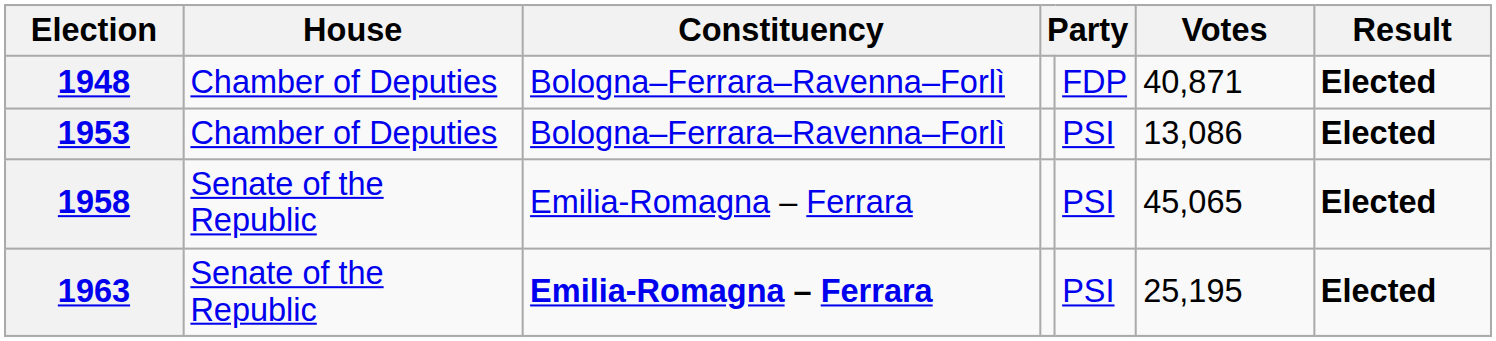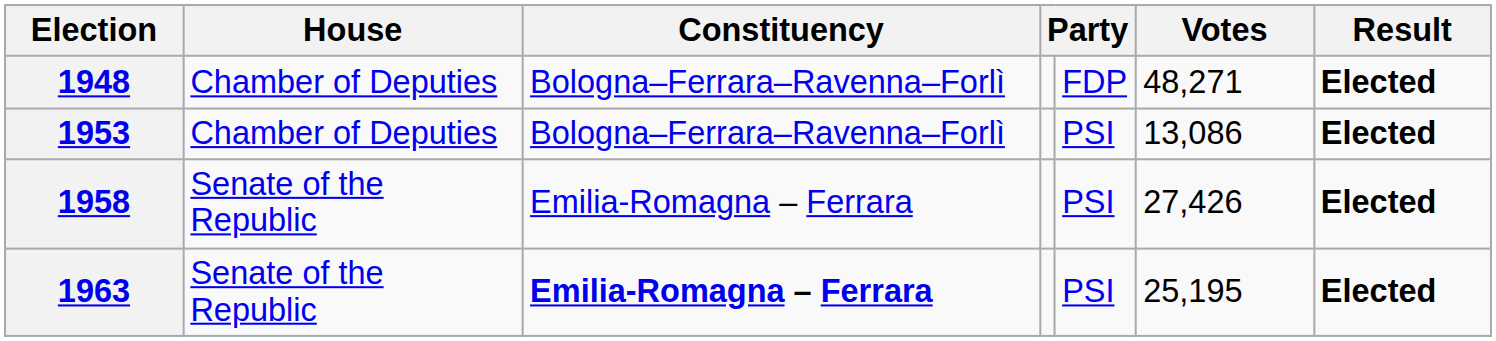(1193, 81) 40,871 -> (1193, 81) 48,271
(1193, 203) 45,065 -> (1193, 203) 27,426
